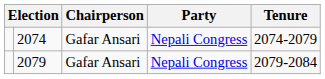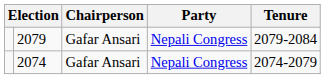rows swapped: (31, 39) <-> (31, 62)
